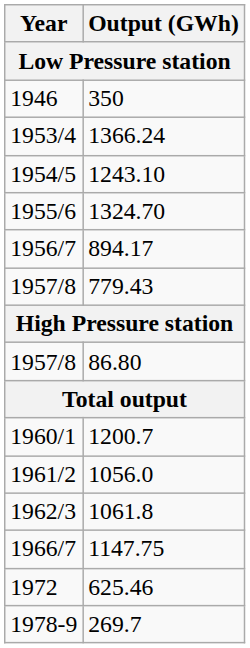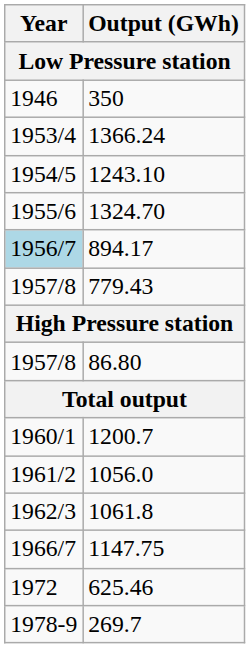(43, 248) no background -> (43, 248) lightblue background
